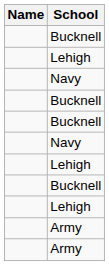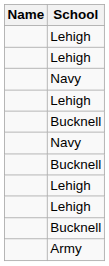(76, 36) Bucknell -> (70, 36) Lehigh
(76, 100) Bucknell -> (70, 100) Lehigh
(70, 164) Lehigh -> (76, 164) Bucknell
(76, 185) Bucknell -> (70, 185) Lehigh
(66, 228) Army -> (76, 228) Bucknell
